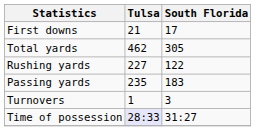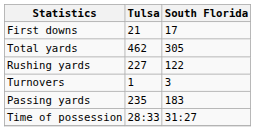rows swapped: (49, 83) <-> (36, 100)
(144, 117) lavender background -> (144, 117) no background
